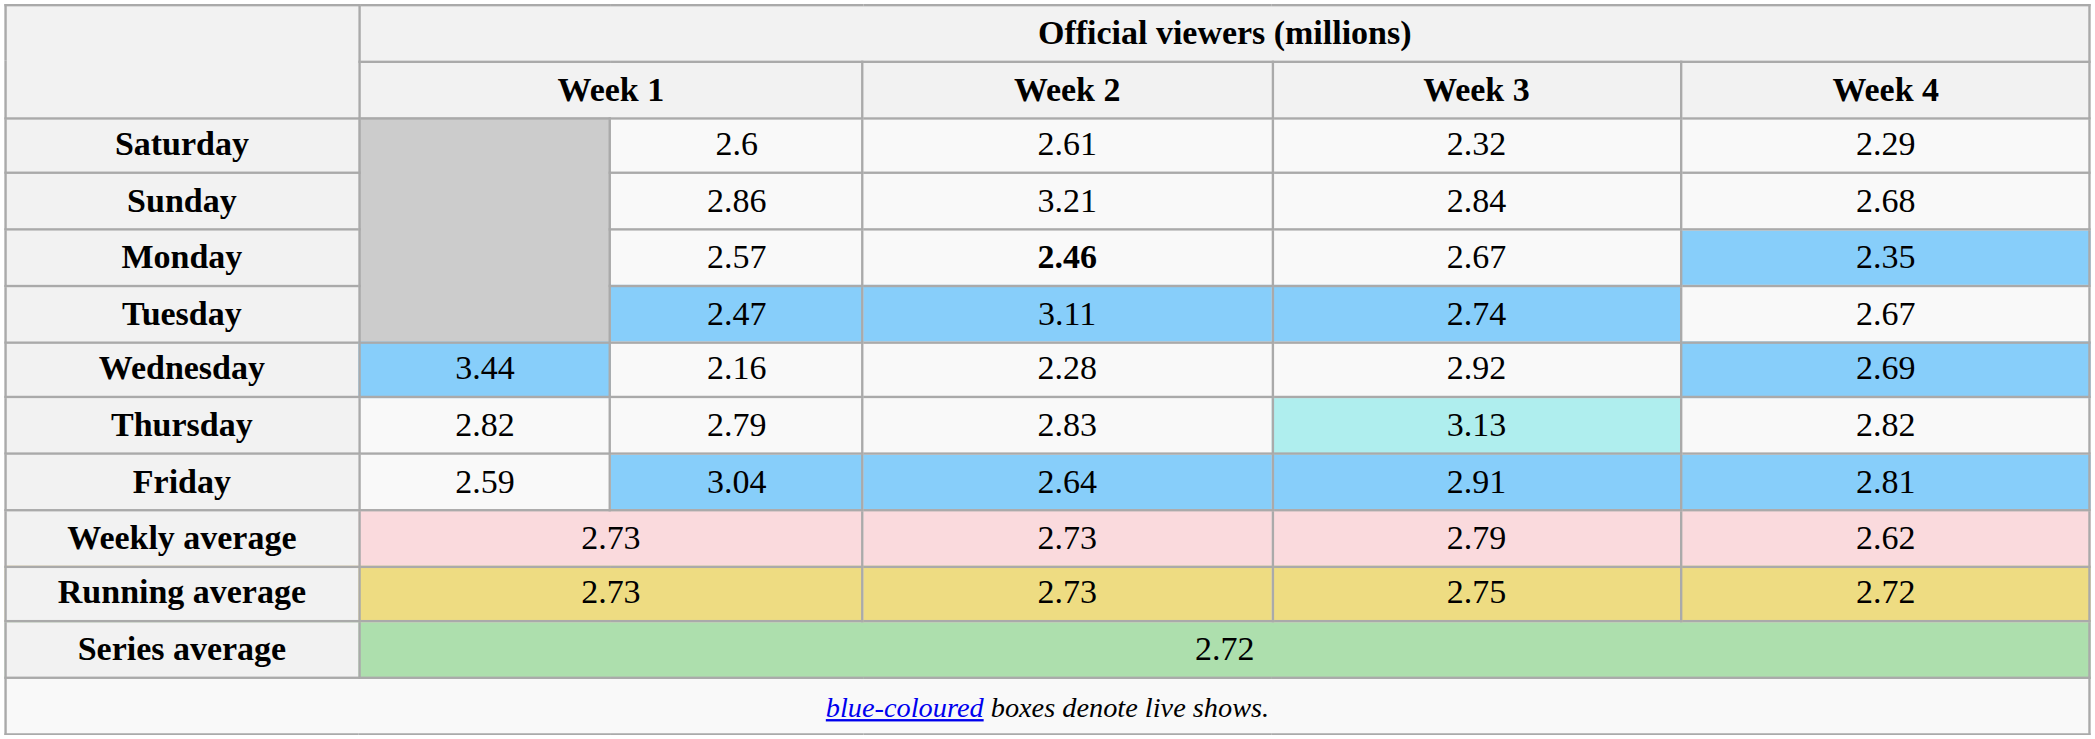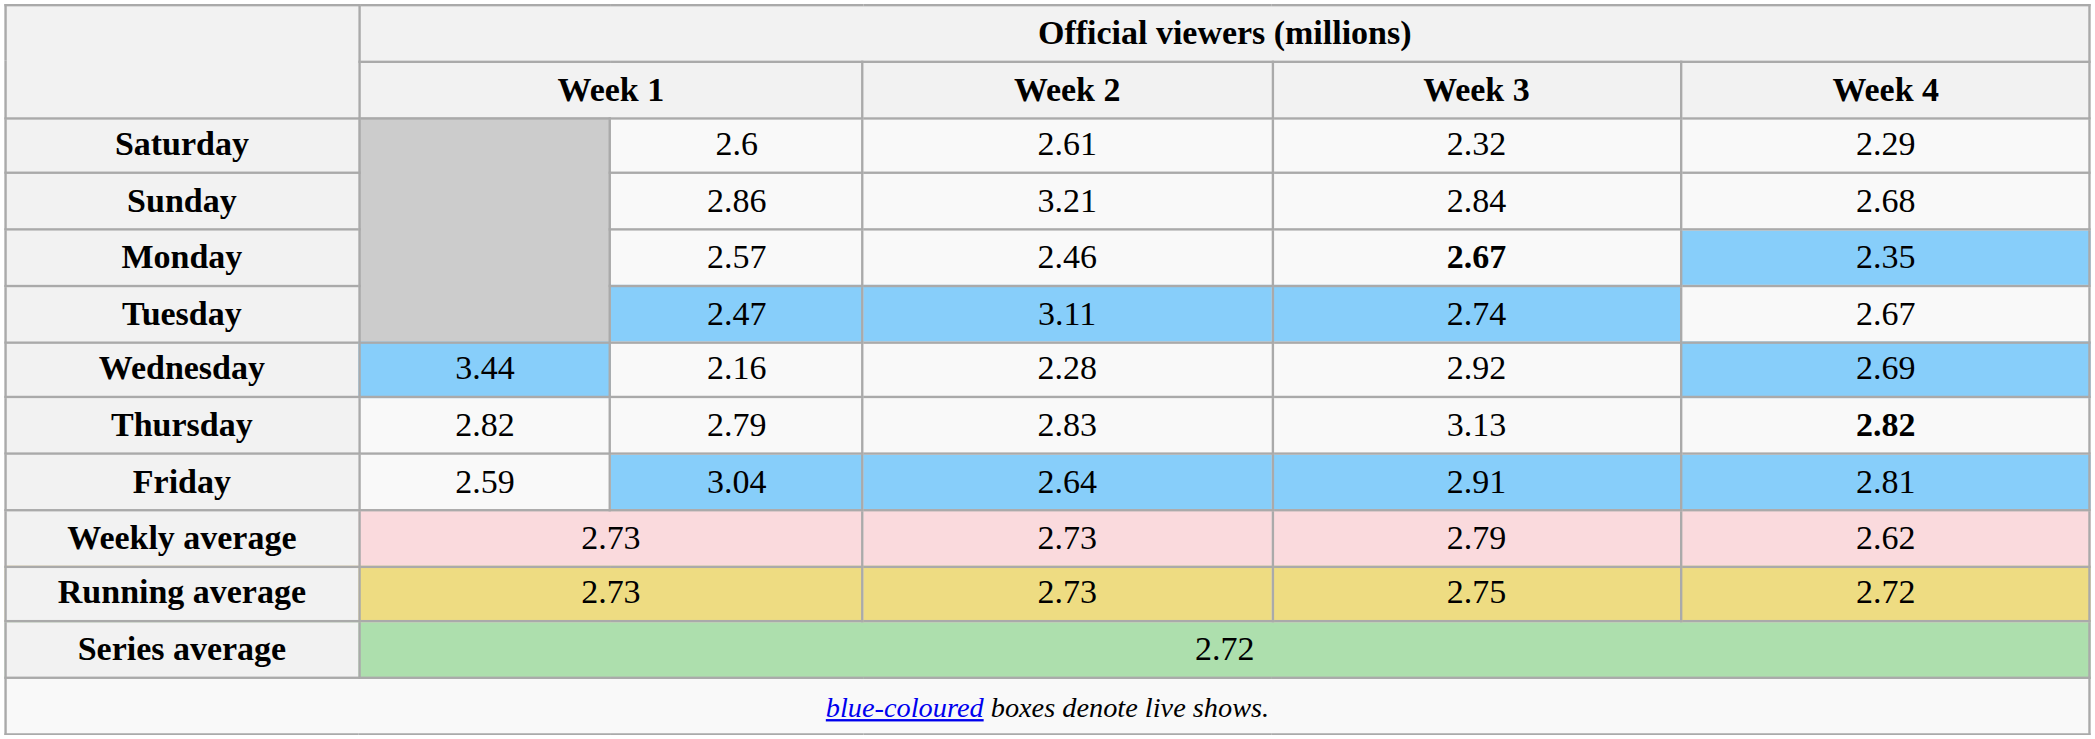(1067, 257) bold -> (1067, 257) normal
(1476, 257) normal -> (1476, 257) bold
(1476, 425) paleturquoise background -> (1476, 425) no background
(1886, 425) normal -> (1886, 425) bold
